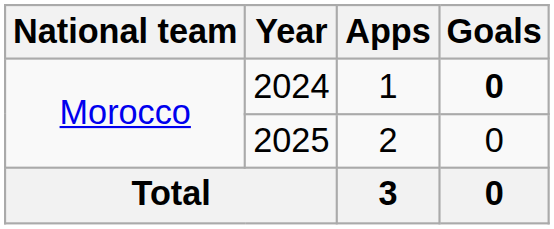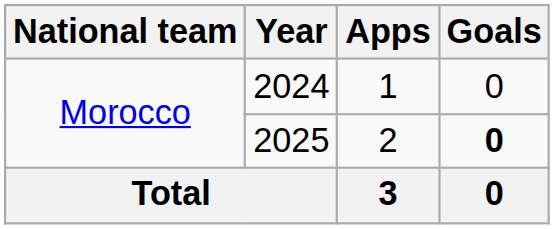(494, 85) bold -> (494, 85) normal
(494, 140) normal -> (494, 140) bold
